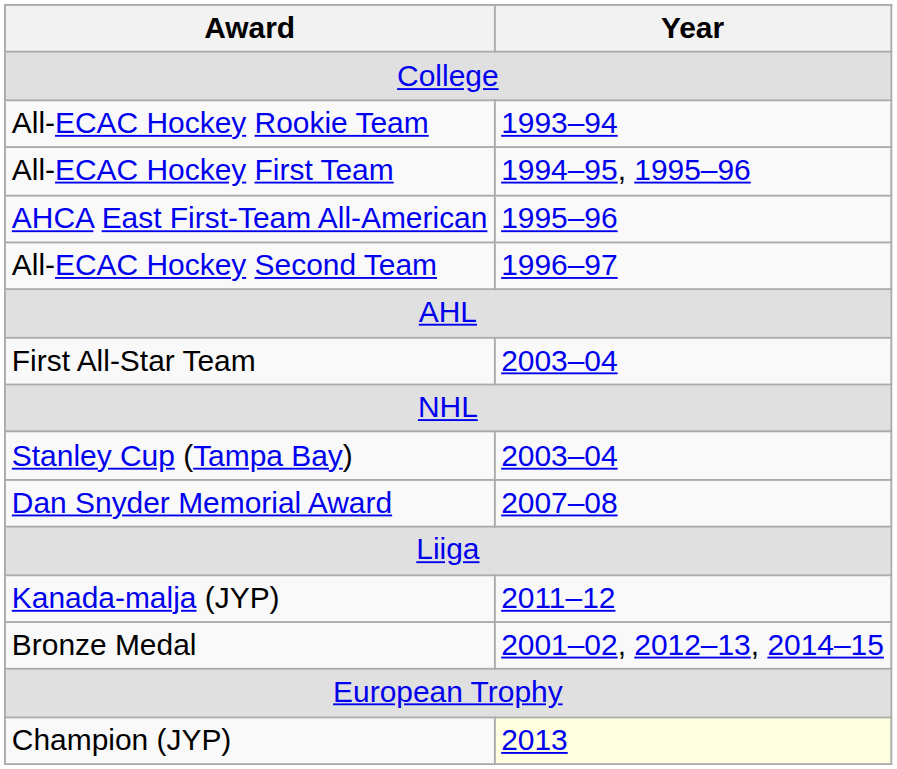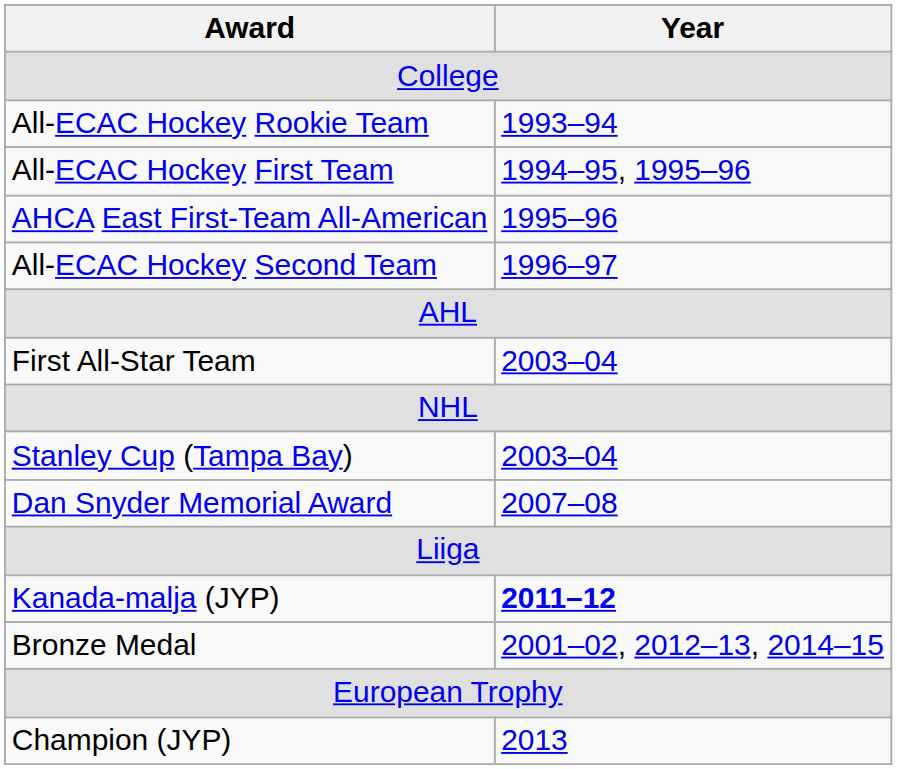(558, 597) normal -> (559, 597) bold
(534, 739) lightyellow background -> (534, 739) no background
